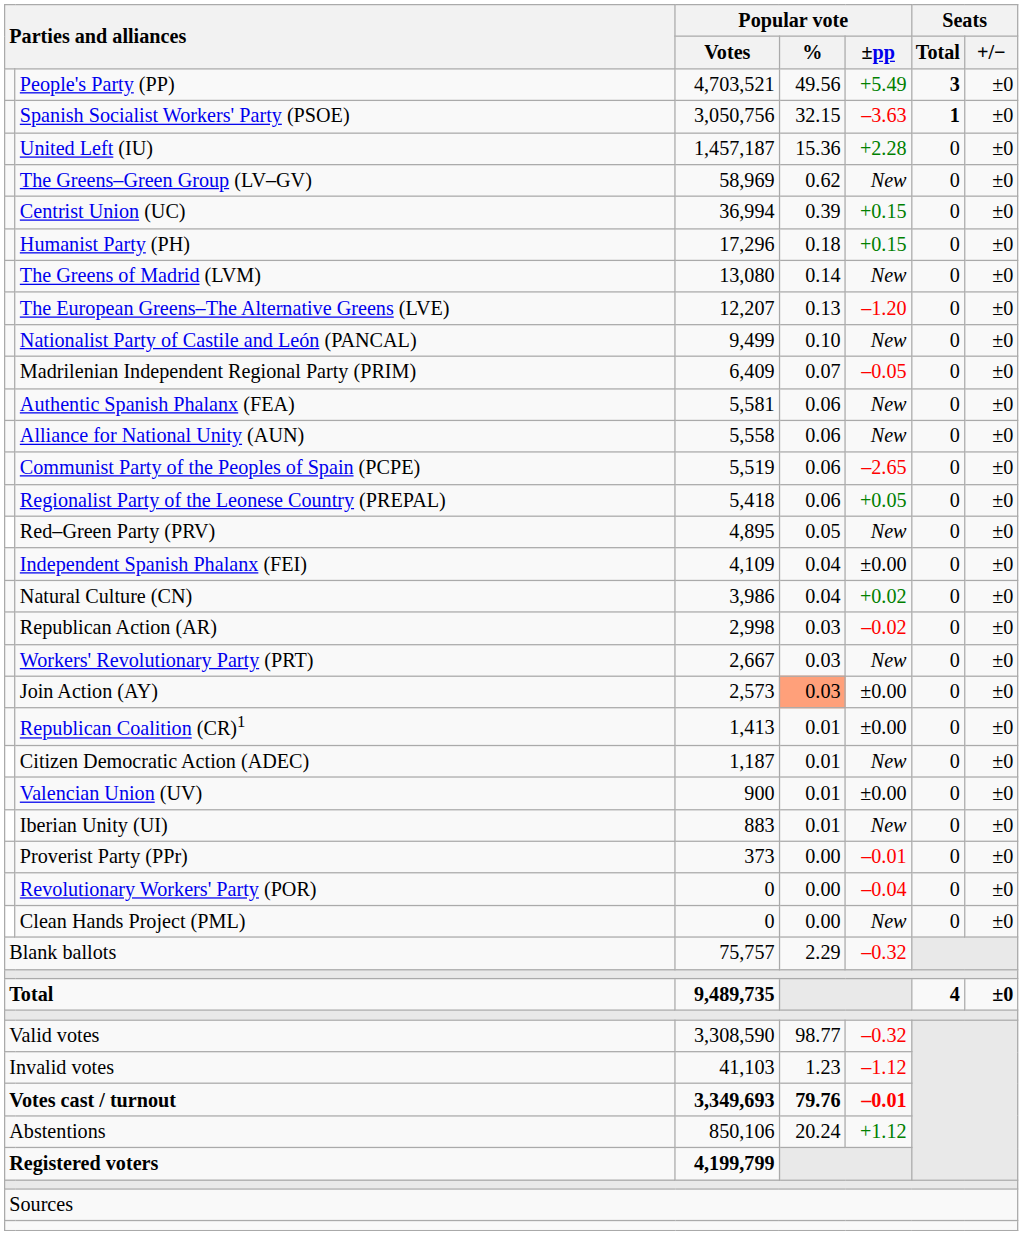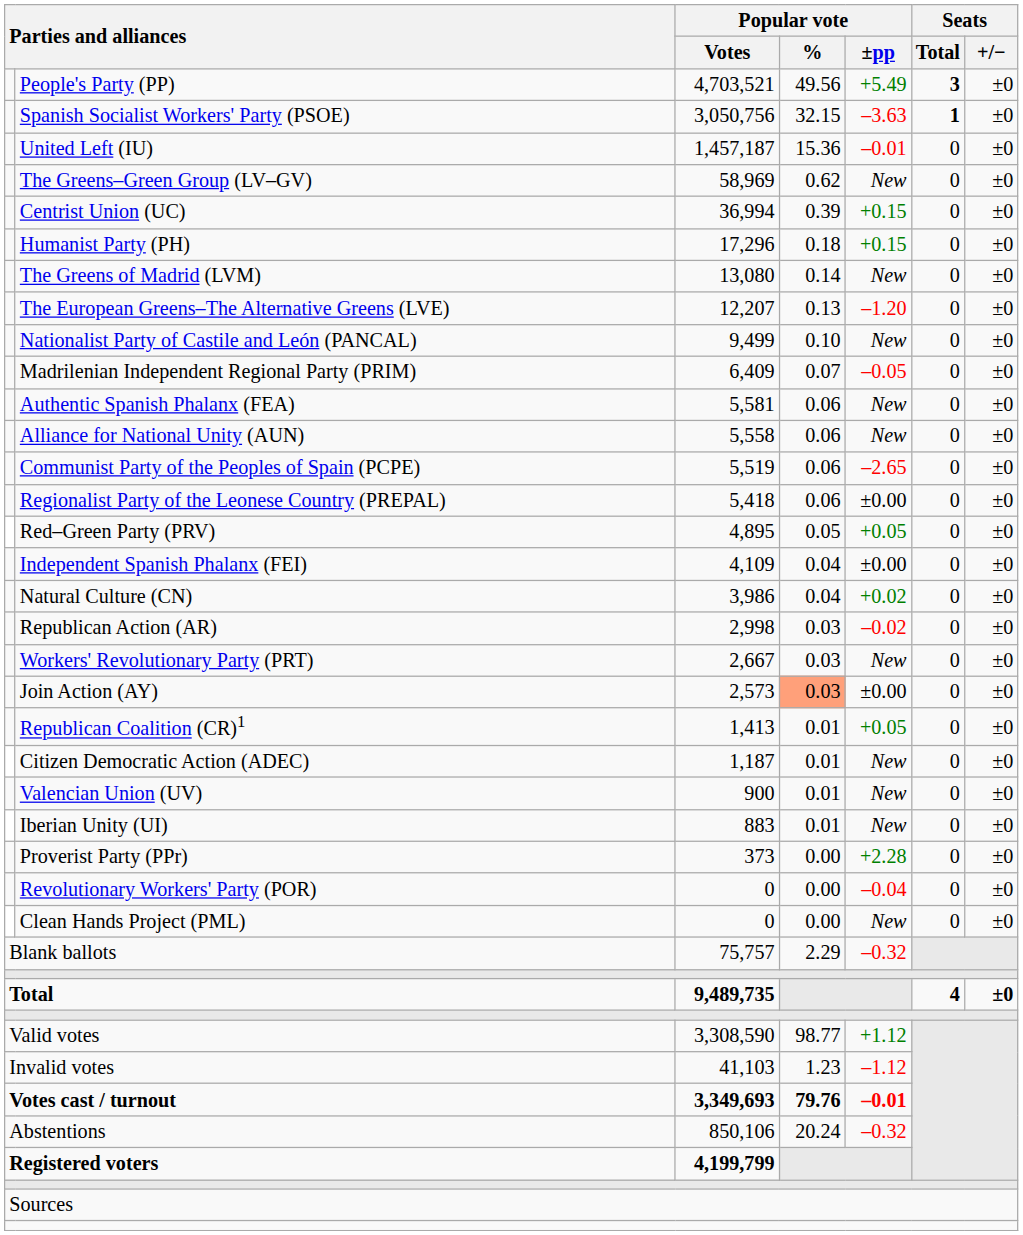(883, 148) +2.28 -> (884, 148) –0.01
(883, 500) +0.05 -> (883, 500) ±0.00
(889, 532) New -> (883, 532) +0.05
(883, 726) ±0.00 -> (883, 726) +0.05
(883, 793) ±0.00 -> (889, 793) New
(884, 857) –0.01 -> (883, 857) +2.28
(884, 1035) –0.32 -> (883, 1035) +1.12
(883, 1131) +1.12 -> (884, 1131) –0.32
